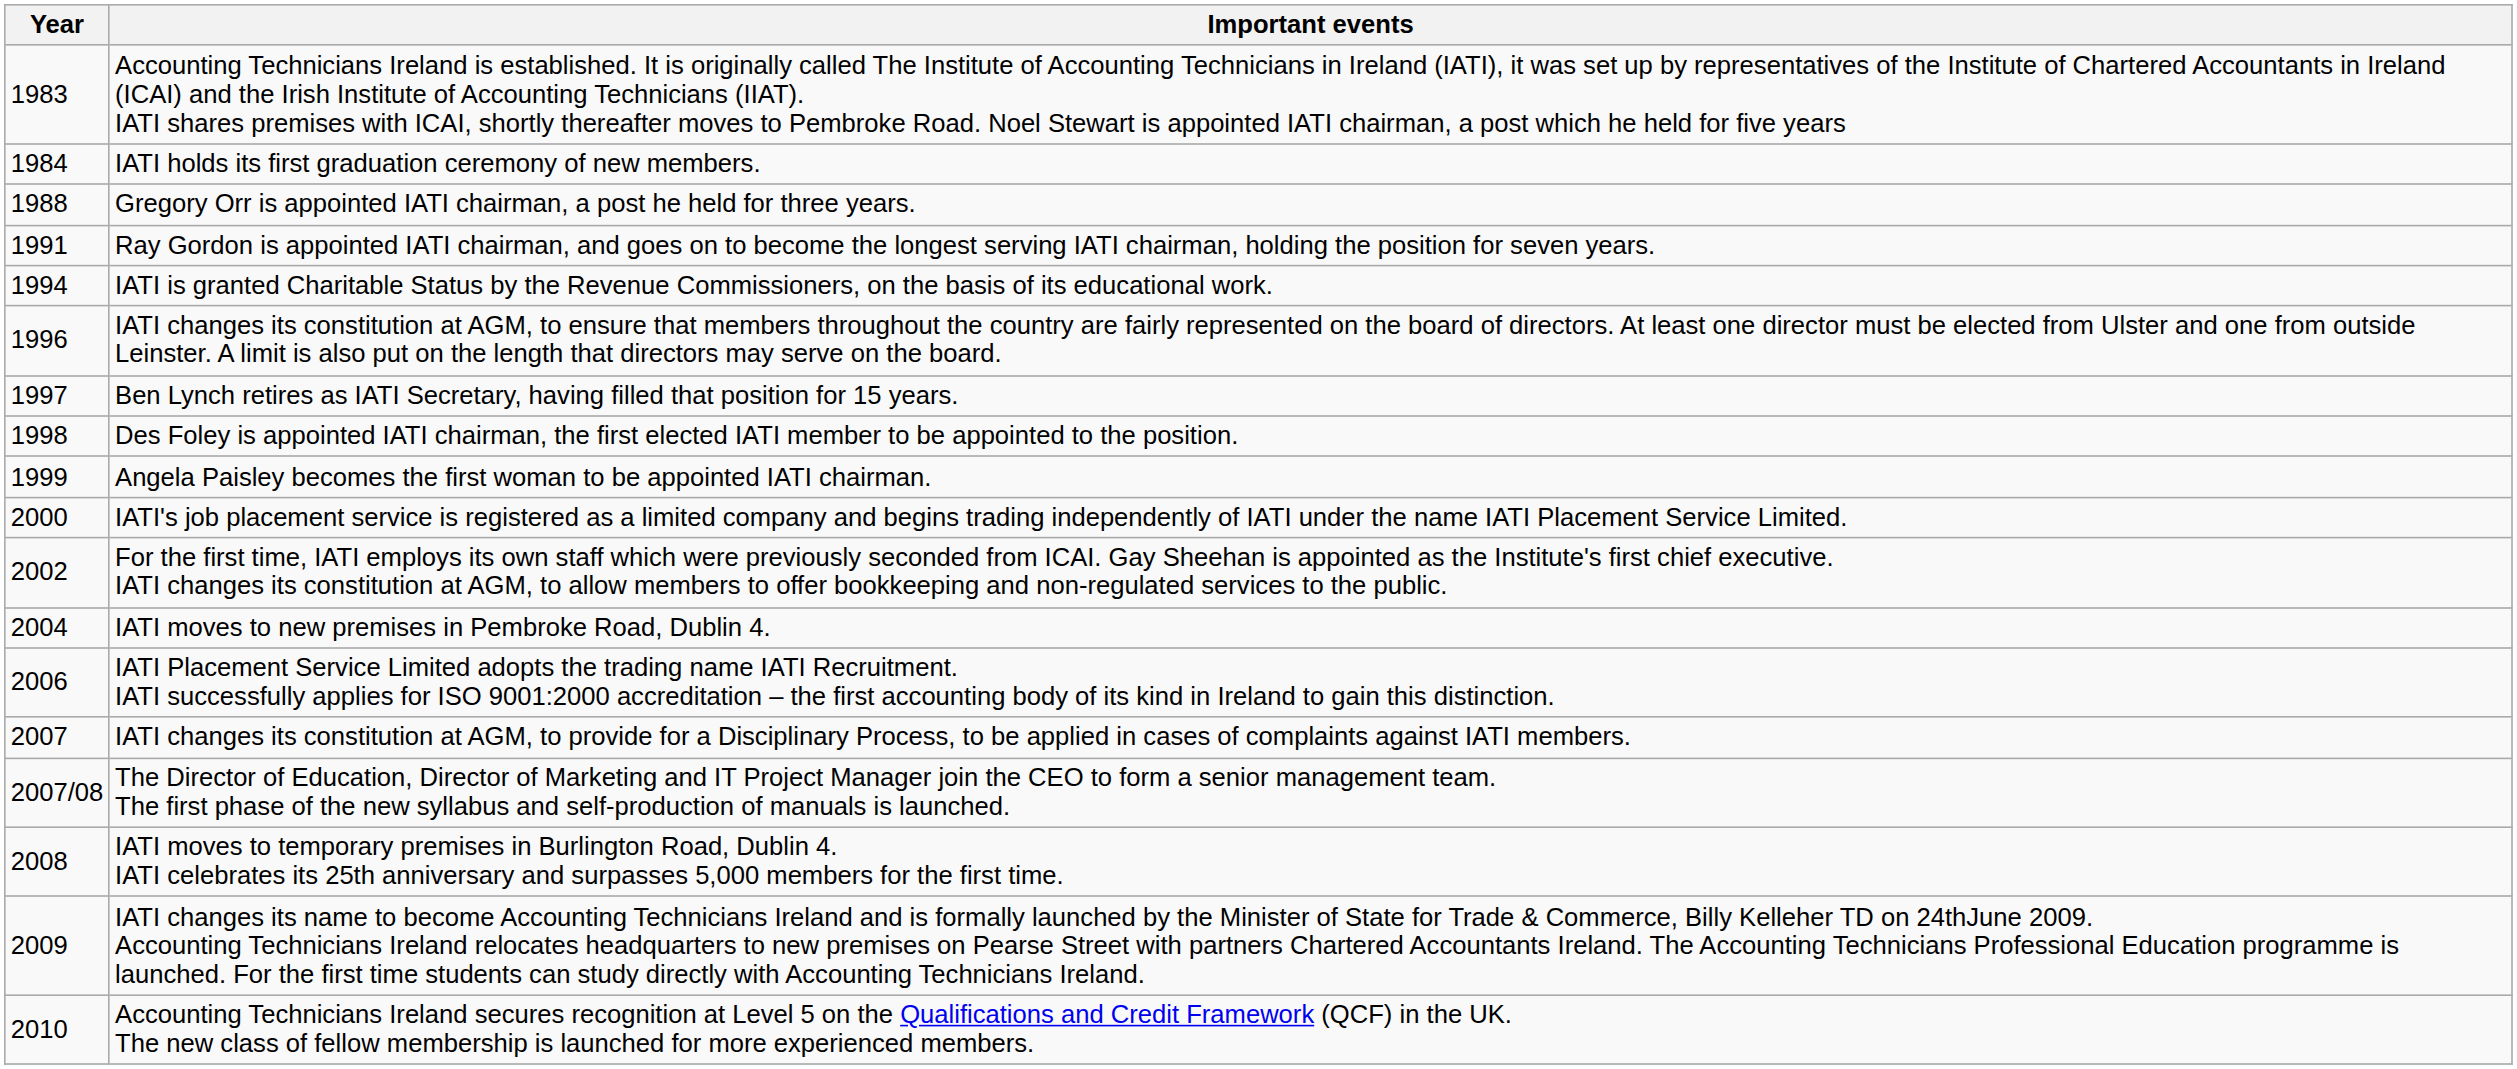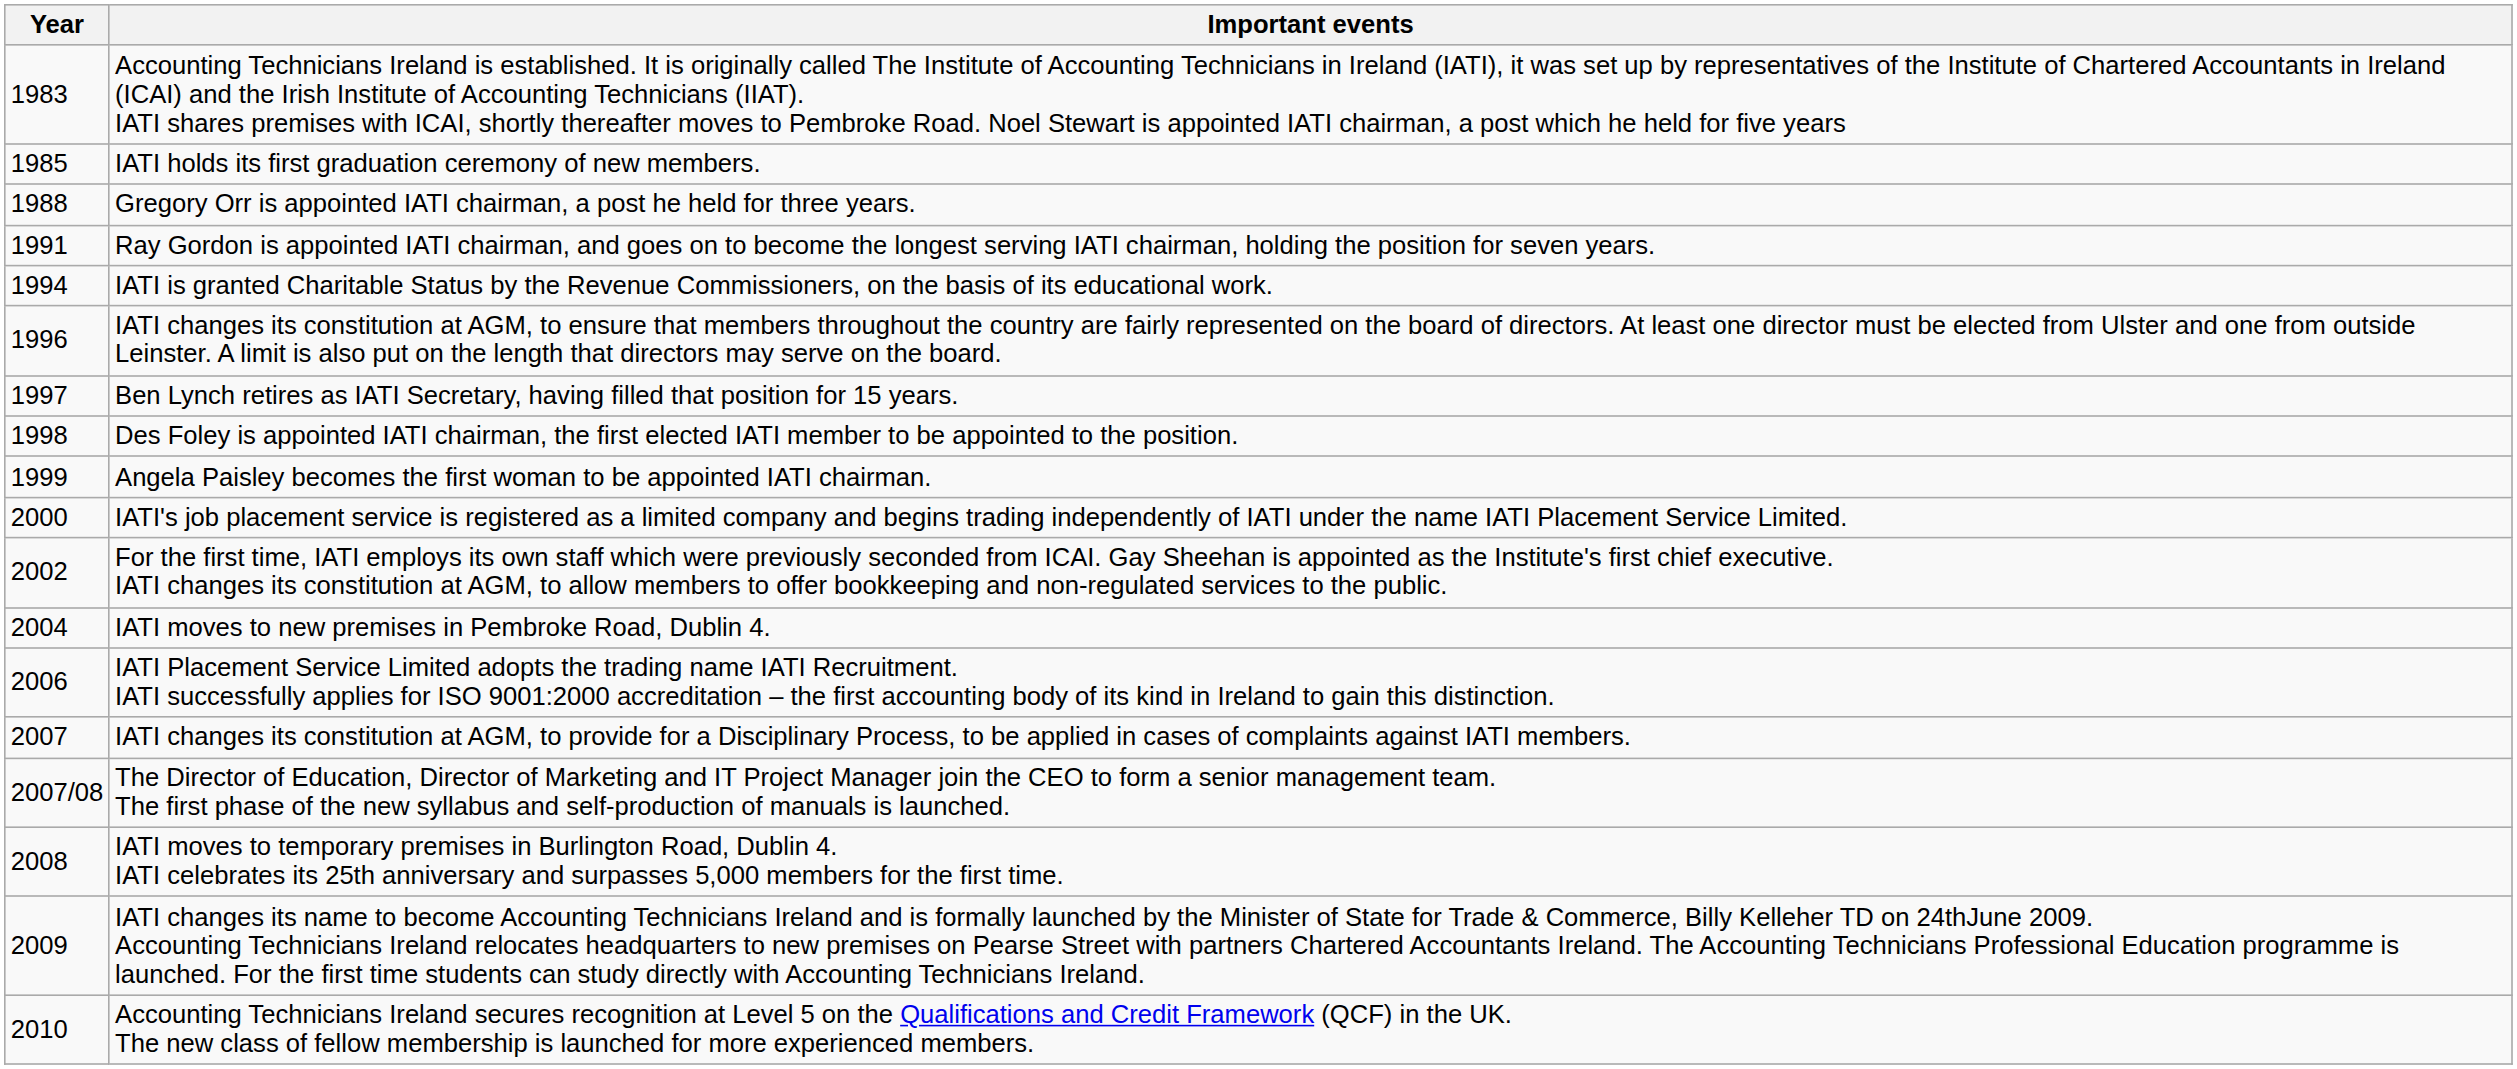(39, 163) 1984 -> (39, 163) 1985
